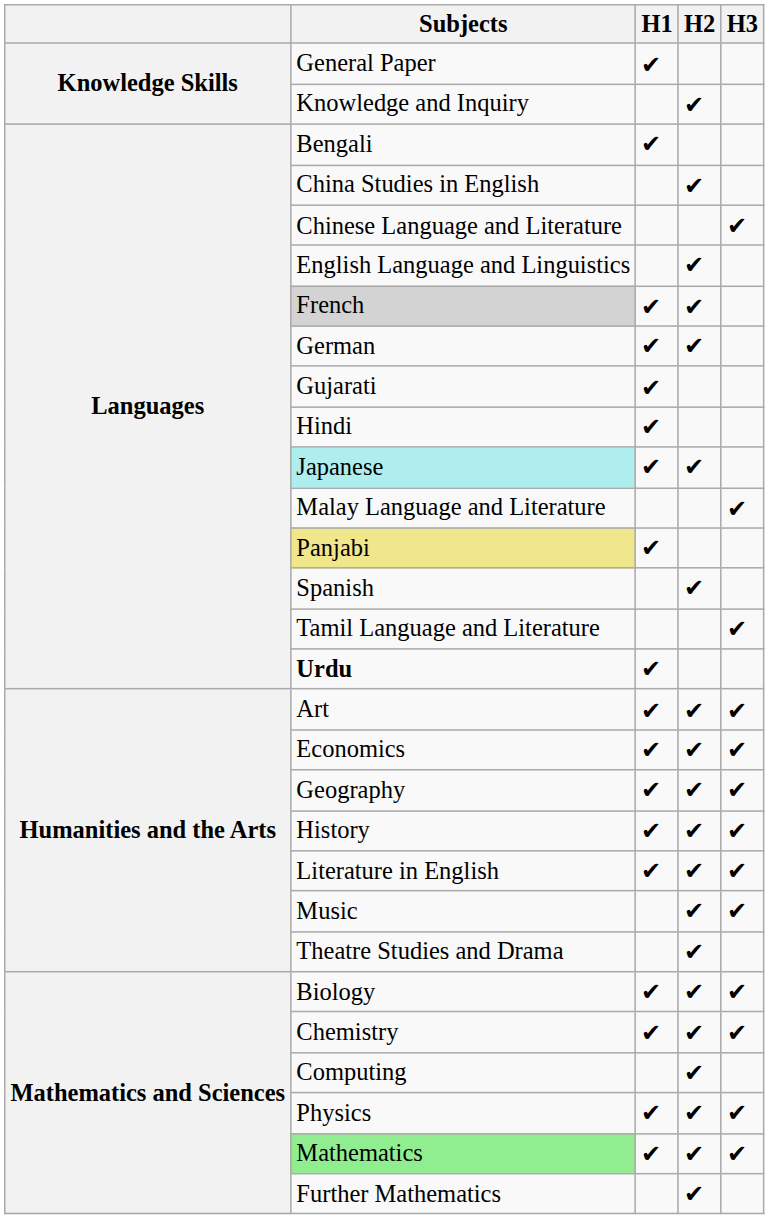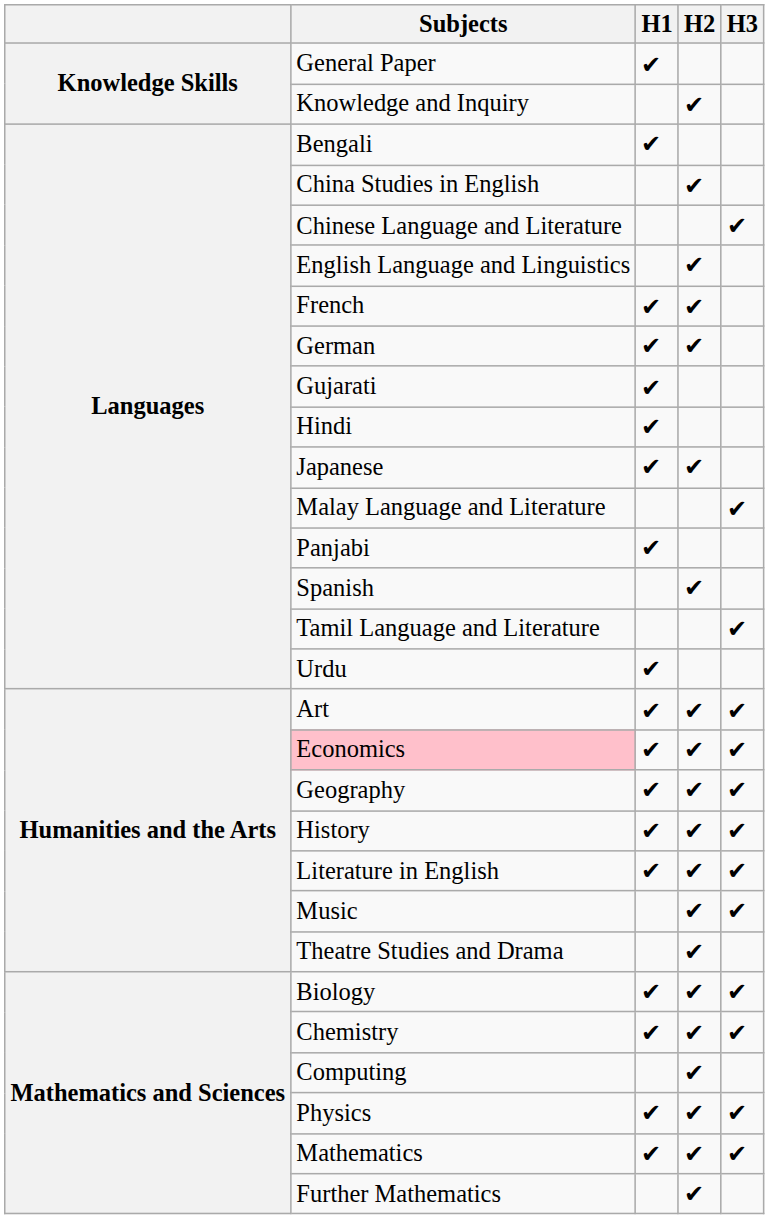(330, 305) lightgrey background -> (330, 305) no background
(340, 467) paleturquoise background -> (340, 467) no background
(333, 547) khaki background -> (333, 547) no background
(324, 668) bold -> (322, 668) normal
(351, 749) no background -> (351, 749) pink background
(360, 1153) lightgreen background -> (360, 1153) no background
